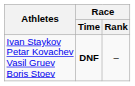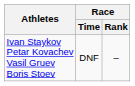(89, 58) bold -> (89, 58) normal
